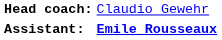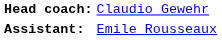(157, 29) bold -> (157, 29) normal
